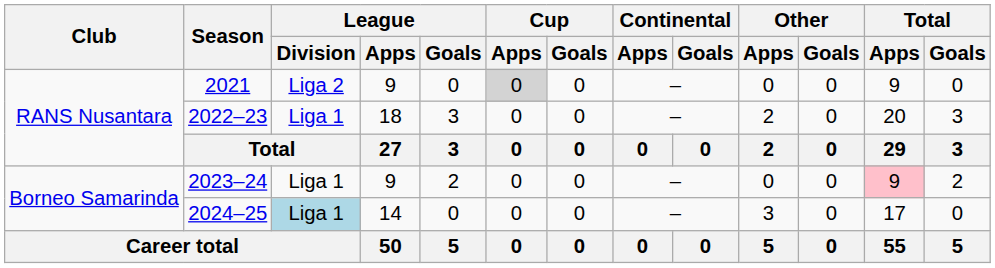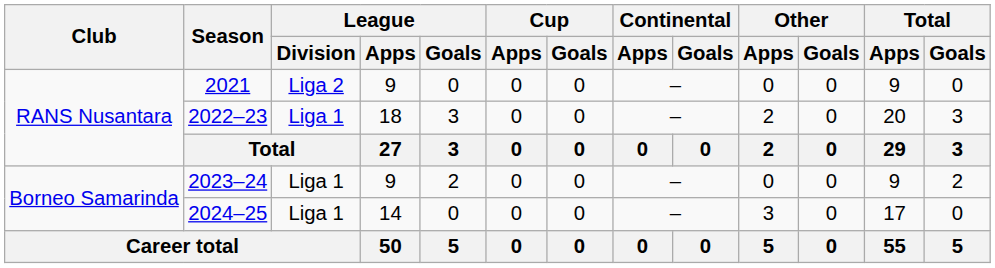(516, 85) lightgrey background -> (516, 85) no background
(894, 181) pink background -> (894, 181) no background
(316, 213) lightblue background -> (316, 213) no background
